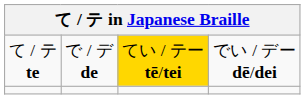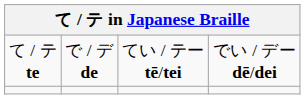(163, 61) gold background -> (163, 61) no background
